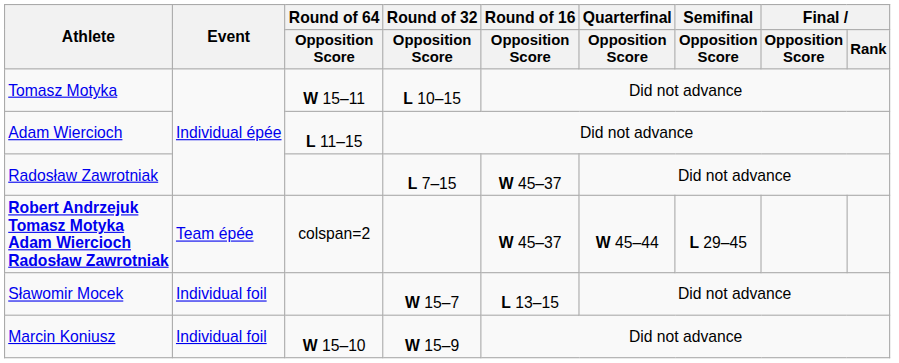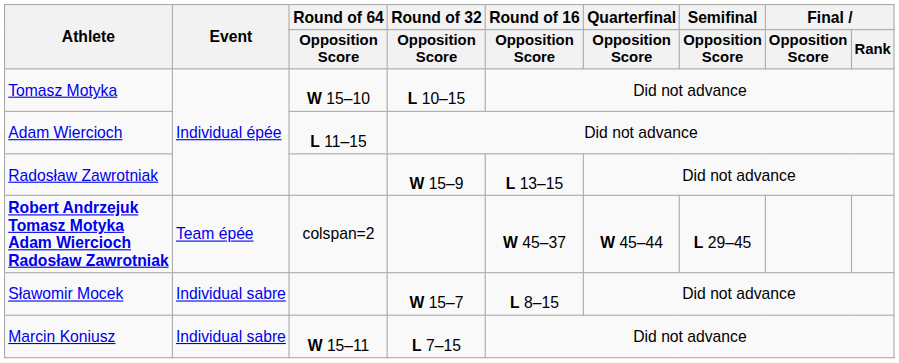(334, 99) W 15–11 -> (339, 99) W 15–10
(432, 184) L 7–15 -> (437, 184) W 15–9
(530, 184) W 45–37 -> (534, 184) L 13–15
(221, 294) Individual foil -> (231, 294) Individual sabre
(530, 303) L 13–15 -> (534, 303) L 8–15
(221, 337) Individual foil -> (231, 337) Individual sabre
(334, 345) W 15–10 -> (339, 345) W 15–11
(432, 345) W 15–9 -> (436, 345) L 7–15
